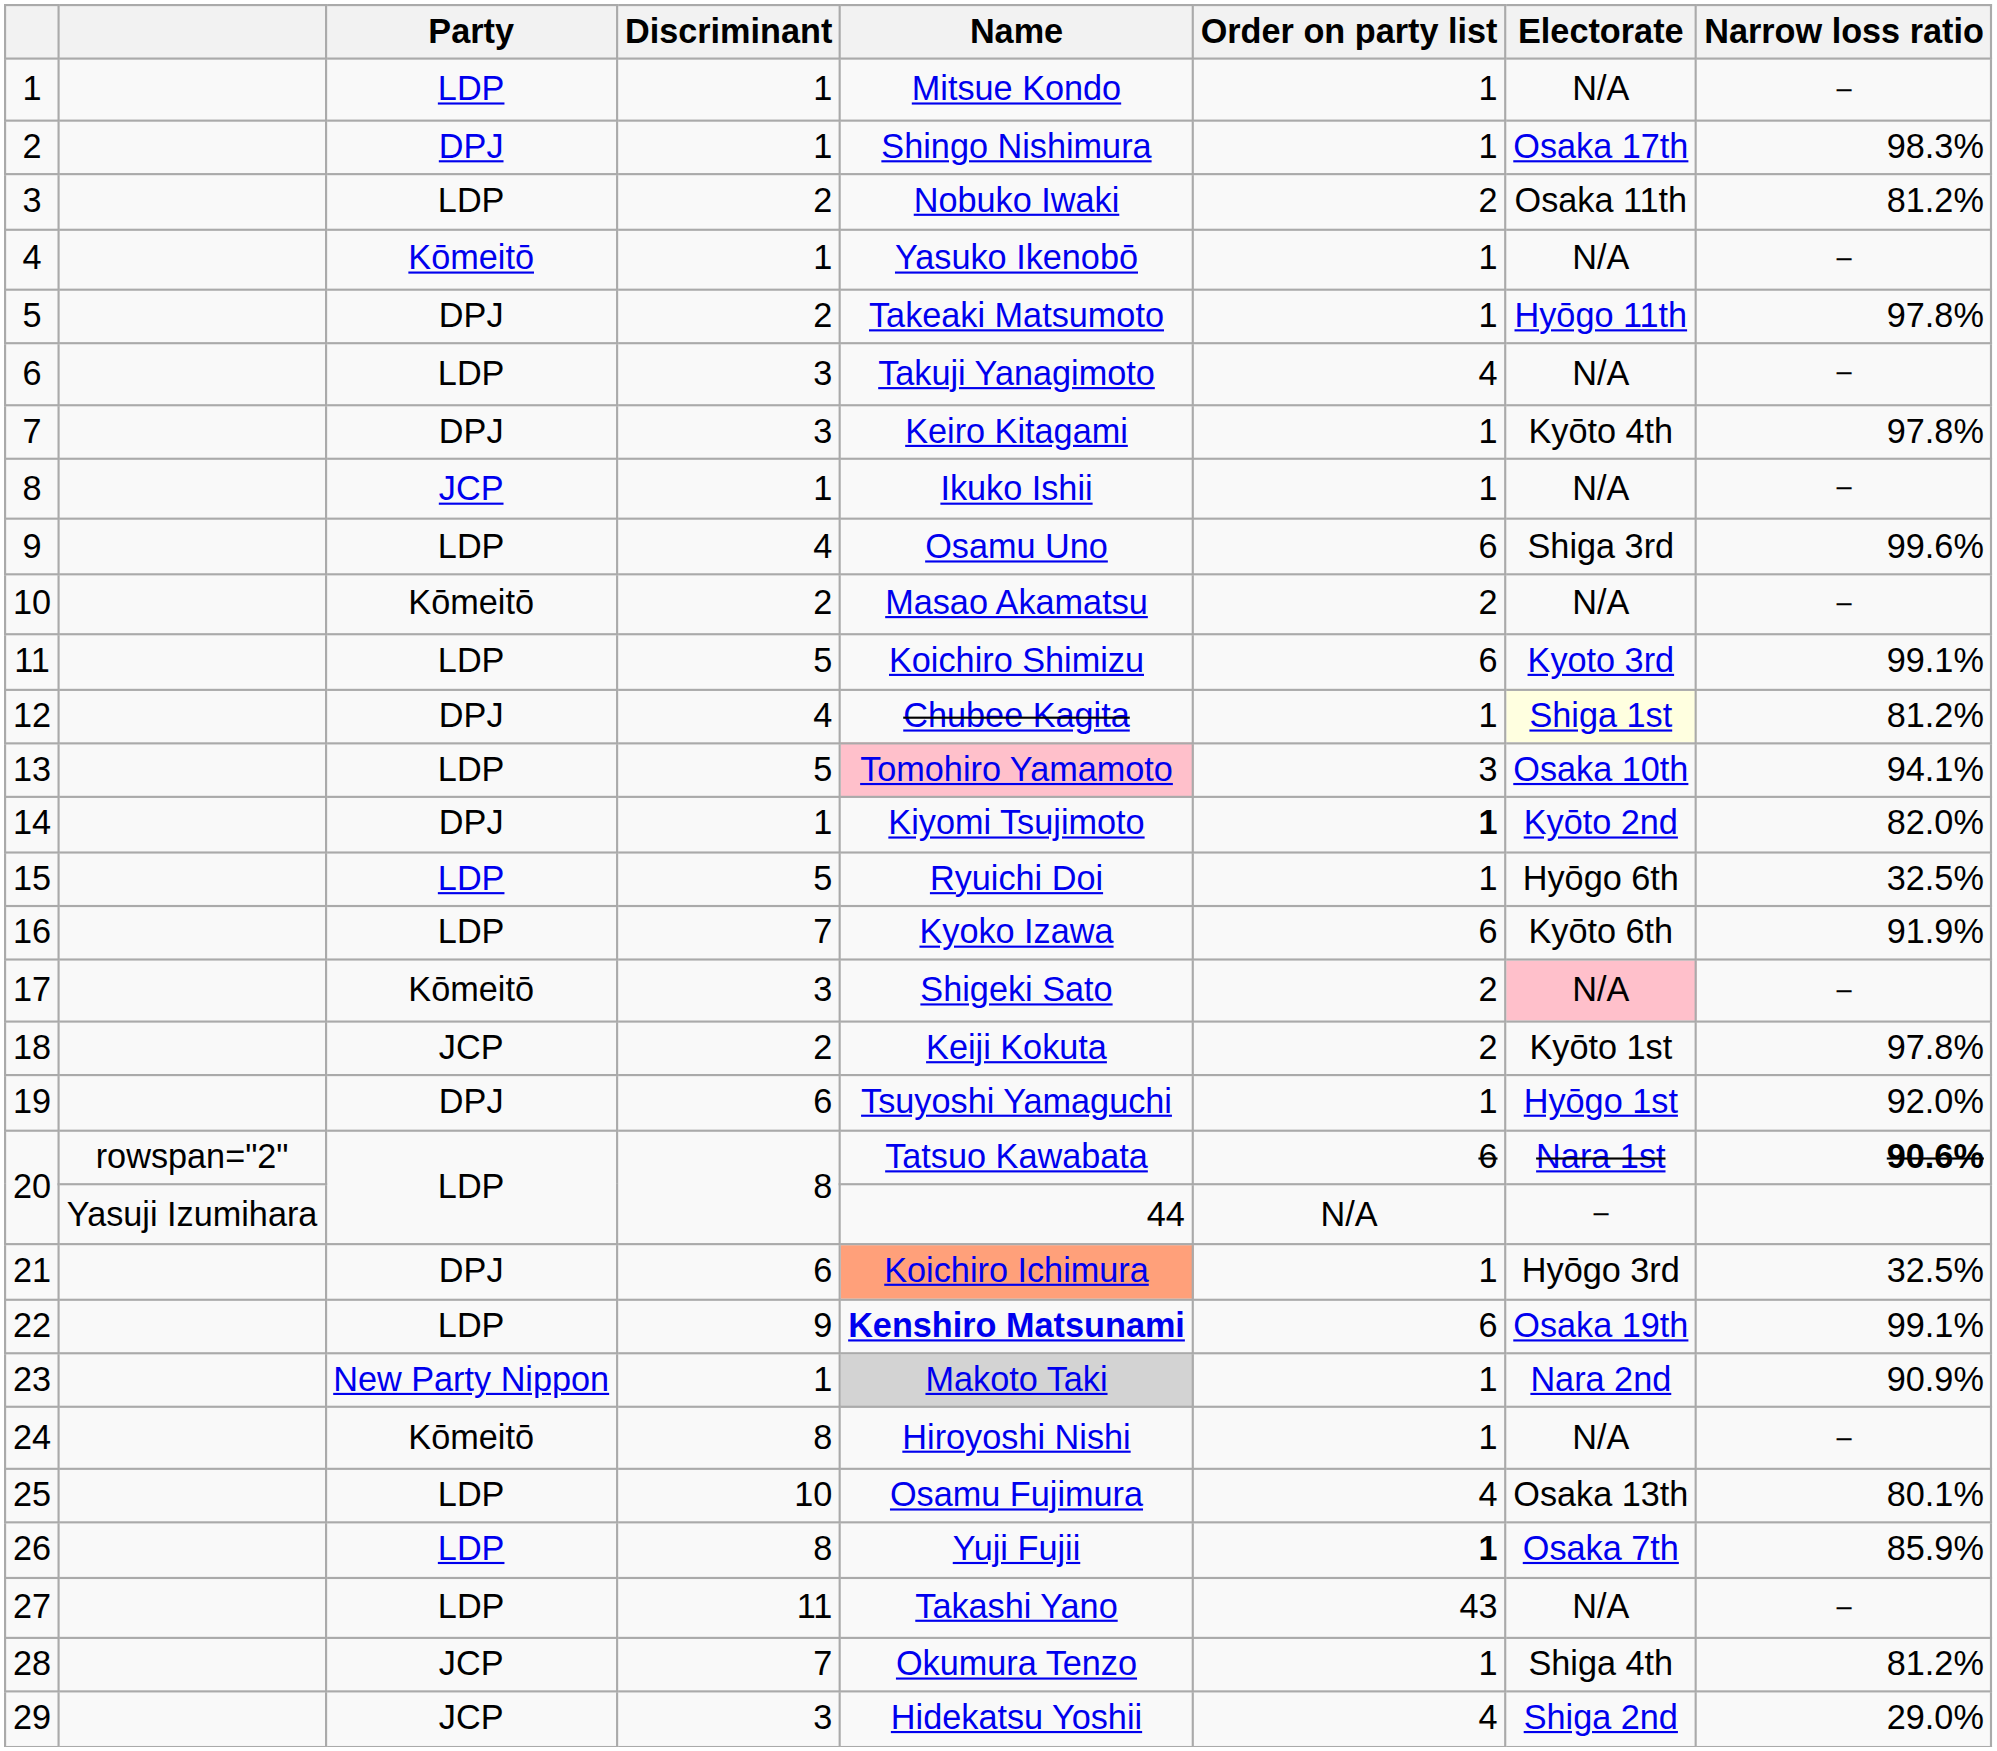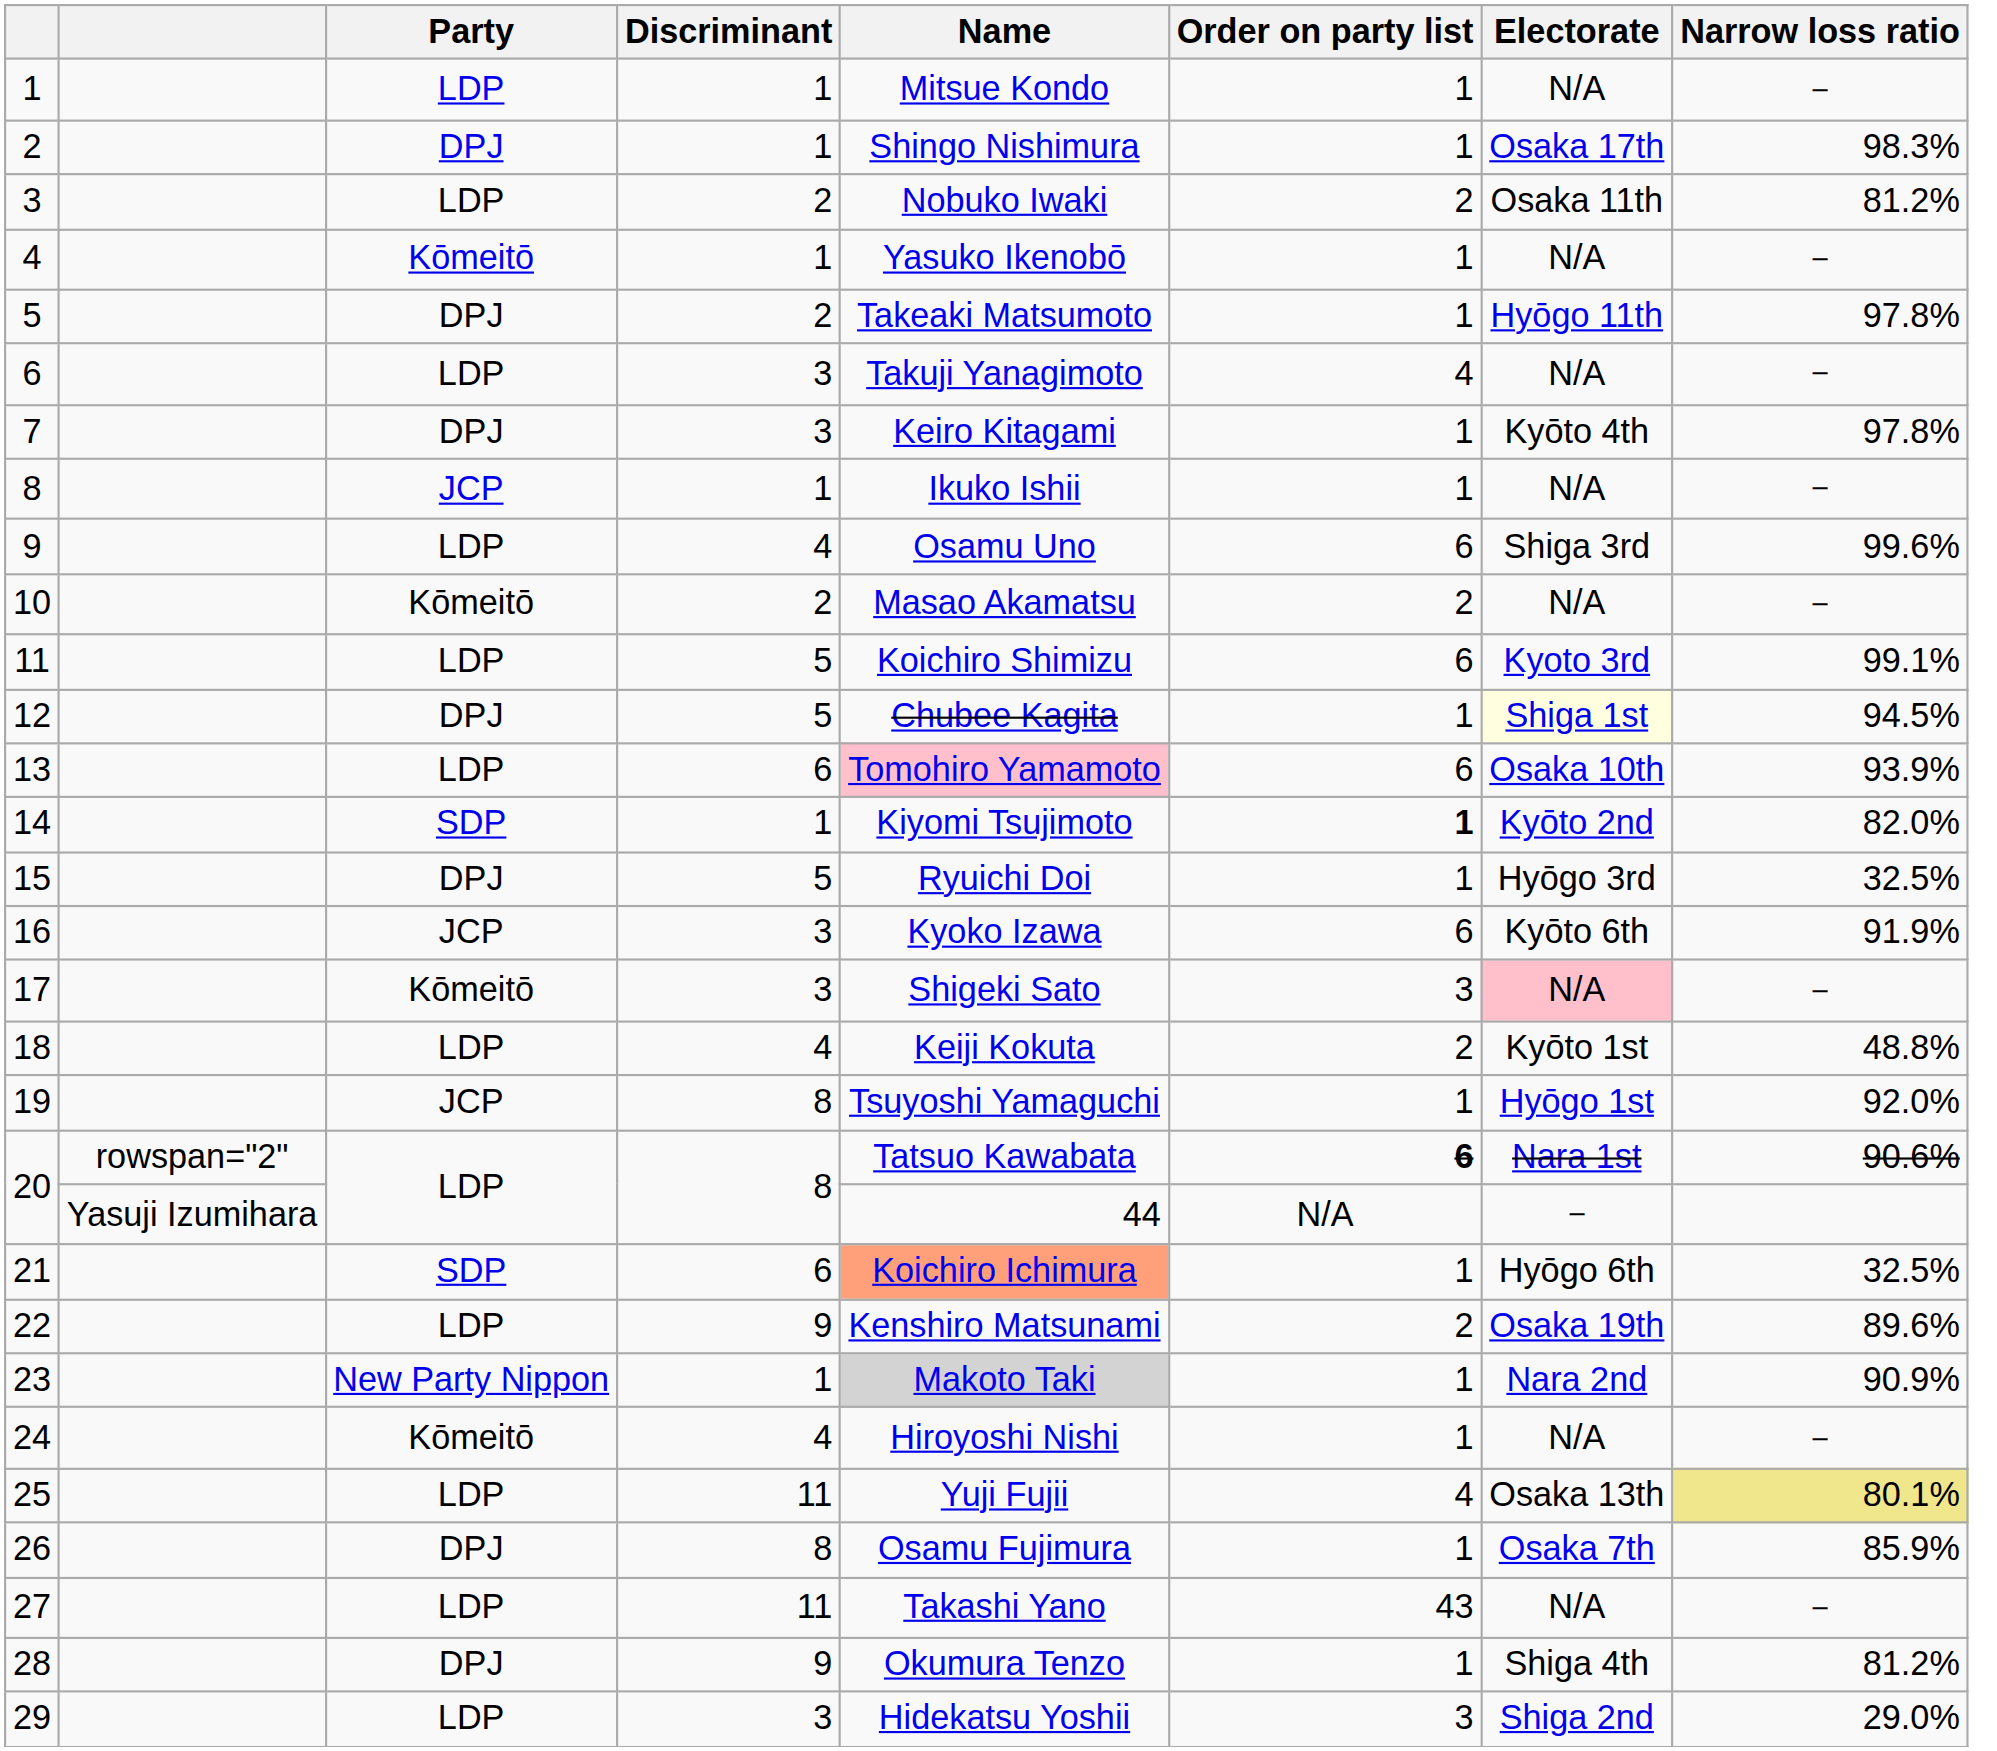(823, 715) 4 -> (823, 715) 5
(1935, 715) 81.2% -> (1911, 715) 94.5%
(823, 769) 5 -> (823, 769) 6
(1488, 769) 3 -> (1464, 769) 6
(1935, 769) 94.1% -> (1911, 769) 93.9%
(471, 823) DPJ -> (471, 823) SDP
(471, 878) LDP -> (471, 878) DPJ
(1601, 878) Hyōgo 6th -> (1577, 878) Hyōgo 3rd
(471, 932) LDP -> (471, 932) JCP
(823, 932) 7 -> (823, 932) 3
(1488, 990) 2 -> (1464, 990) 3
(471, 1047) JCP -> (471, 1047) LDP
(823, 1047) 2 -> (823, 1047) 4
(1935, 1047) 97.8% -> (1911, 1047) 48.8%
(471, 1101) DPJ -> (471, 1101) JCP
(823, 1101) 6 -> (823, 1101) 8
(1488, 1156) normal -> (1464, 1156) bold
(1935, 1156) bold -> (1911, 1156) normal
(471, 1271) DPJ -> (471, 1271) SDP
(1601, 1271) Hyōgo 3rd -> (1577, 1271) Hyōgo 6th
(1017, 1325) bold -> (1004, 1325) normal
(1488, 1325) 6 -> (1464, 1325) 2
(1935, 1325) 99.1% -> (1911, 1325) 89.6%
(823, 1437) 8 -> (823, 1437) 4
(813, 1494) 10 -> (815, 1494) 11
(1016, 1494) Osamu Fujimura -> (1005, 1494) Yuji Fujii
(1935, 1494) no background -> (1911, 1494) khaki background
(471, 1549) LDP -> (471, 1549) DPJ
(1017, 1549) Yuji Fujii -> (1004, 1549) Osamu Fujimura
(1488, 1549) bold -> (1464, 1549) normal
(471, 1664) JCP -> (471, 1664) DPJ
(823, 1664) 7 -> (823, 1664) 9
(471, 1718) JCP -> (471, 1718) LDP
(1488, 1718) 4 -> (1464, 1718) 3
